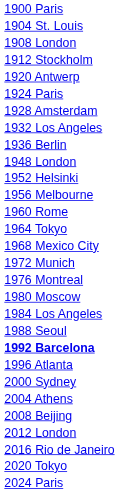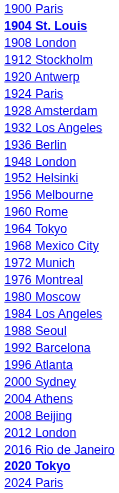(44, 26) normal -> (46, 26) bold
(50, 348) bold -> (47, 348) normal
(36, 466) normal -> (37, 466) bold
